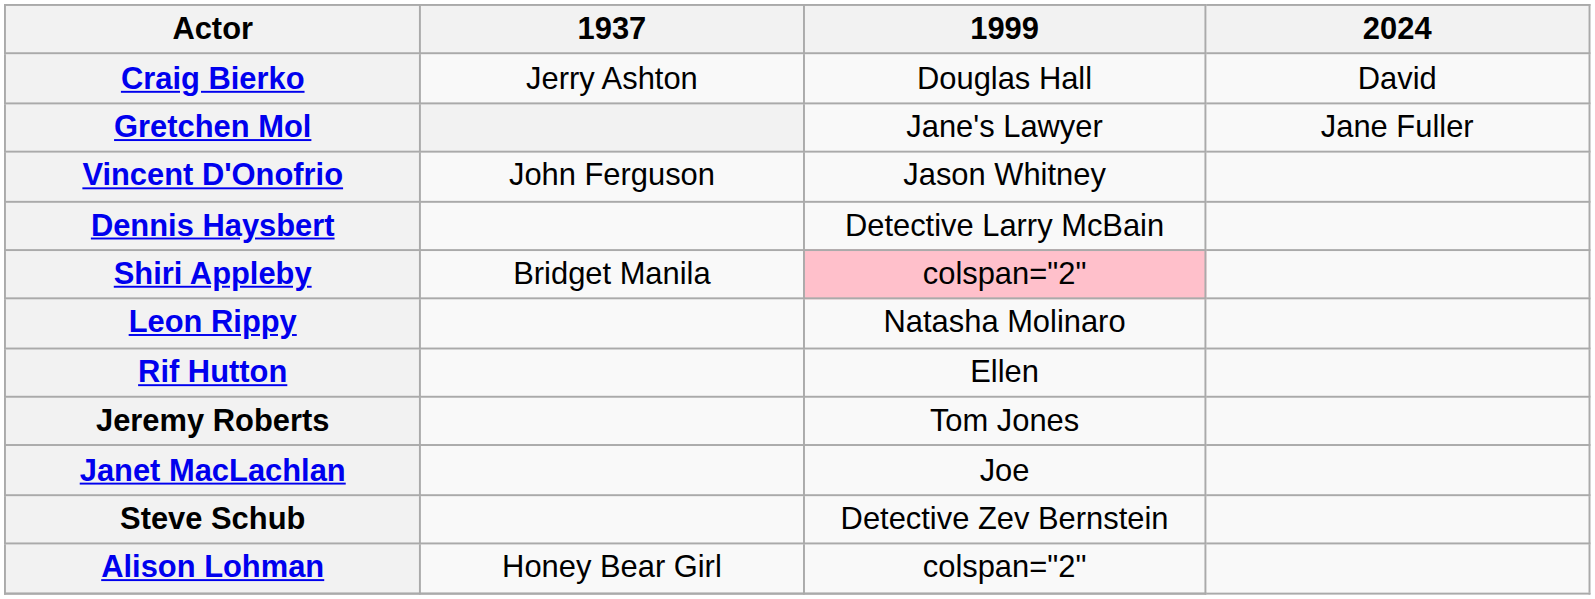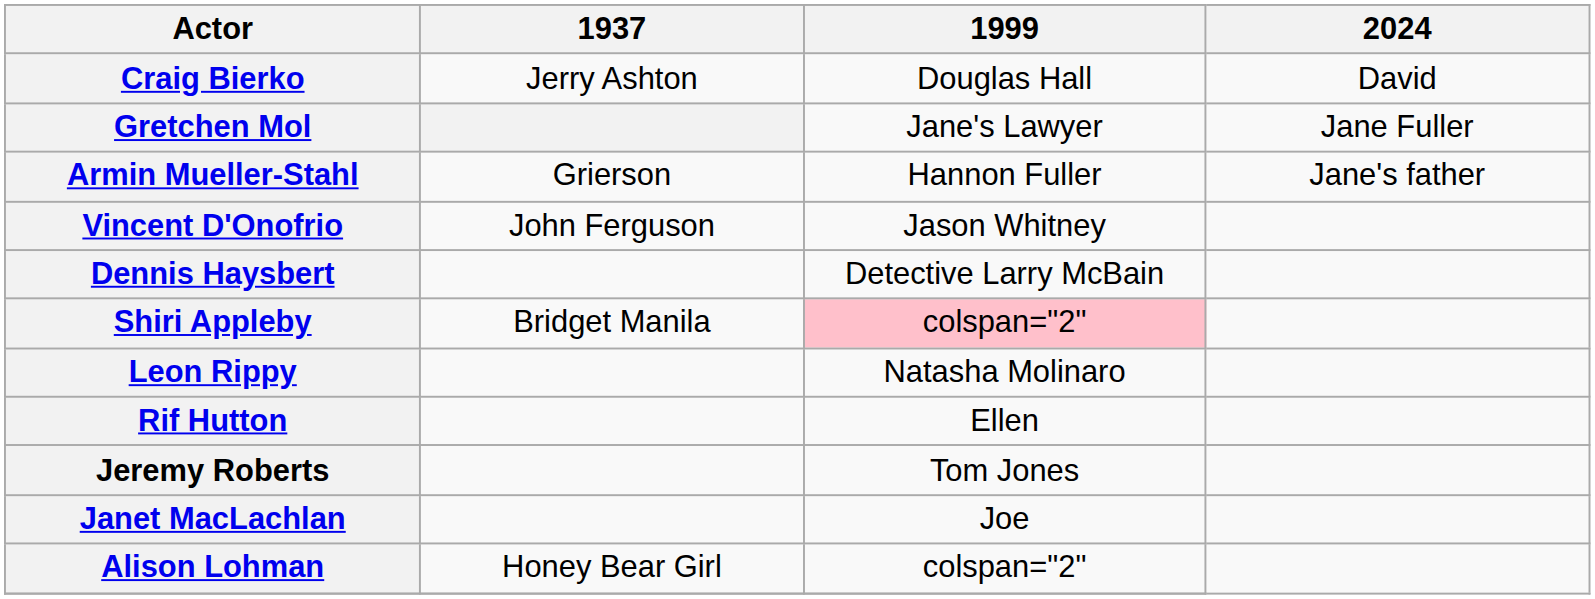+ row: (213, 175)
- row: (213, 518)
